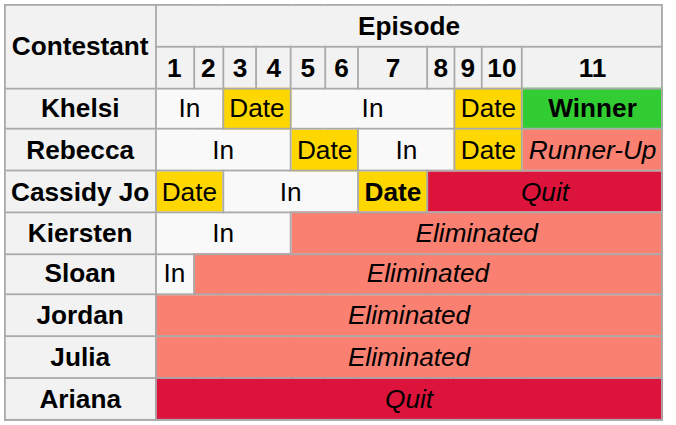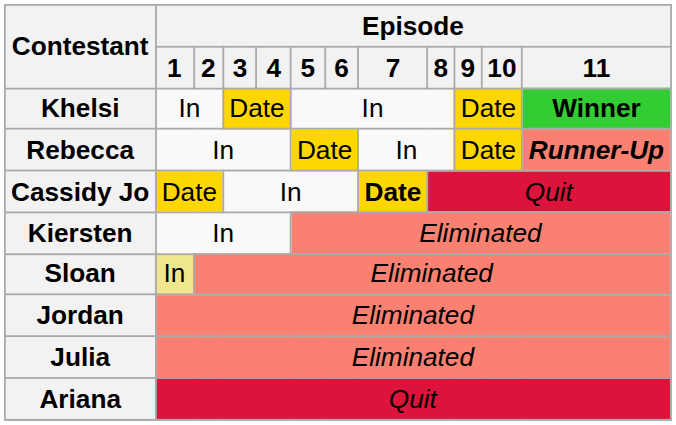(593, 150) normal -> (596, 150) bold
(174, 274) no background -> (174, 274) khaki background
